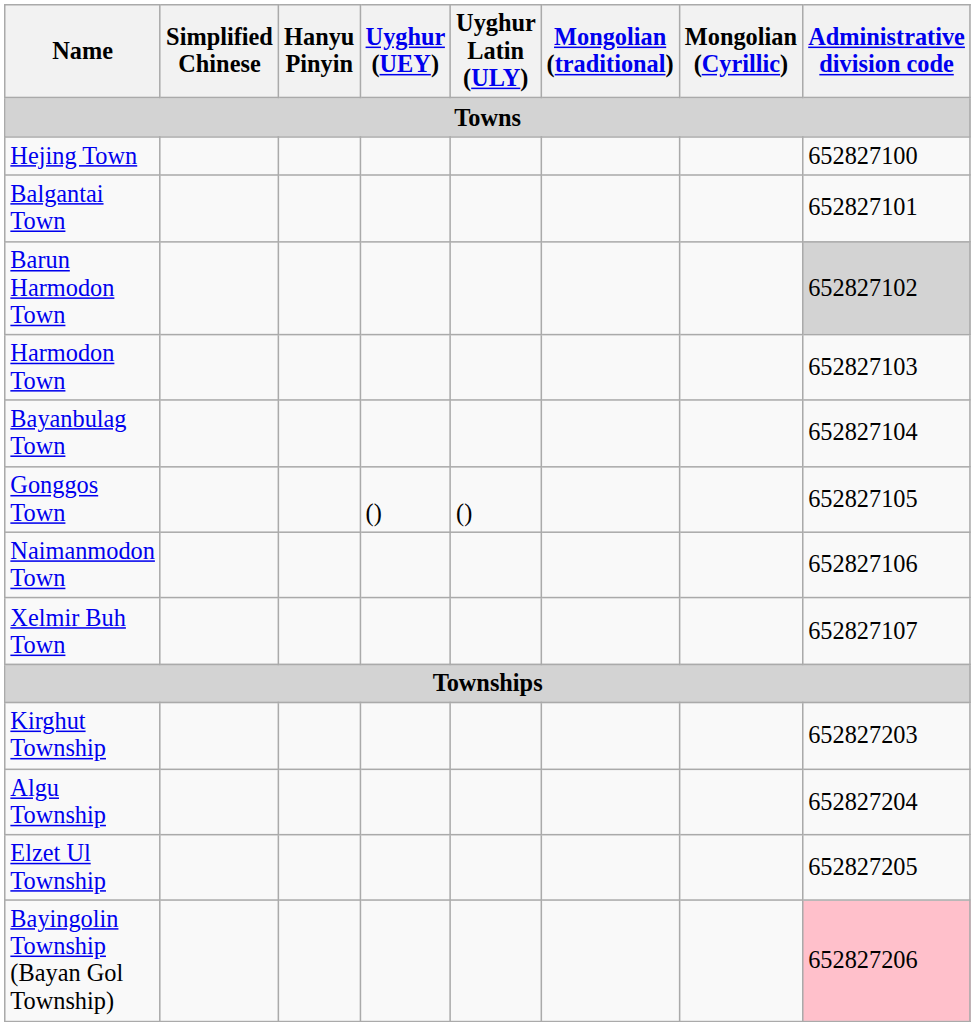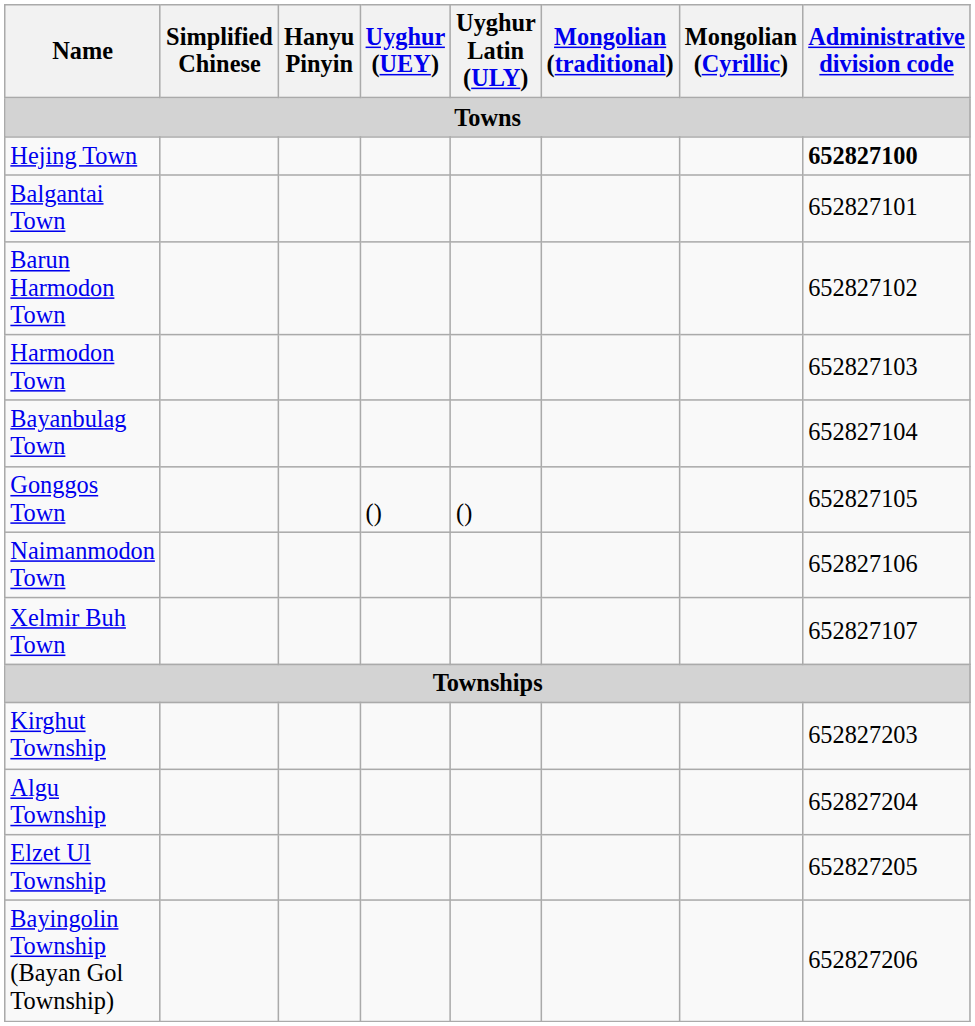(863, 155) normal -> (863, 155) bold
(863, 287) lightgrey background -> (863, 287) no background
(863, 960) pink background -> (863, 960) no background
